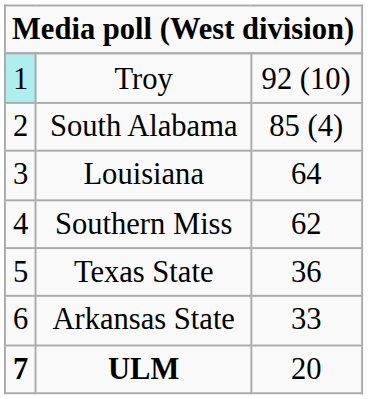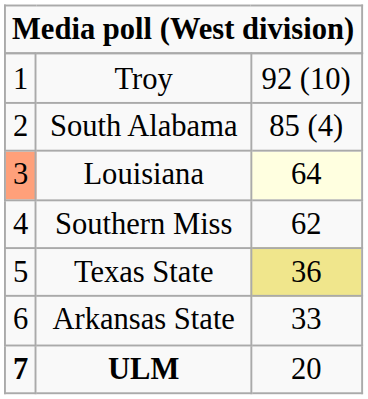(21, 77) paleturquoise background -> (21, 77) no background
(21, 174) no background -> (21, 174) lightsalmon background
(306, 174) no background -> (306, 174) lightyellow background
(306, 271) no background -> (306, 271) khaki background
